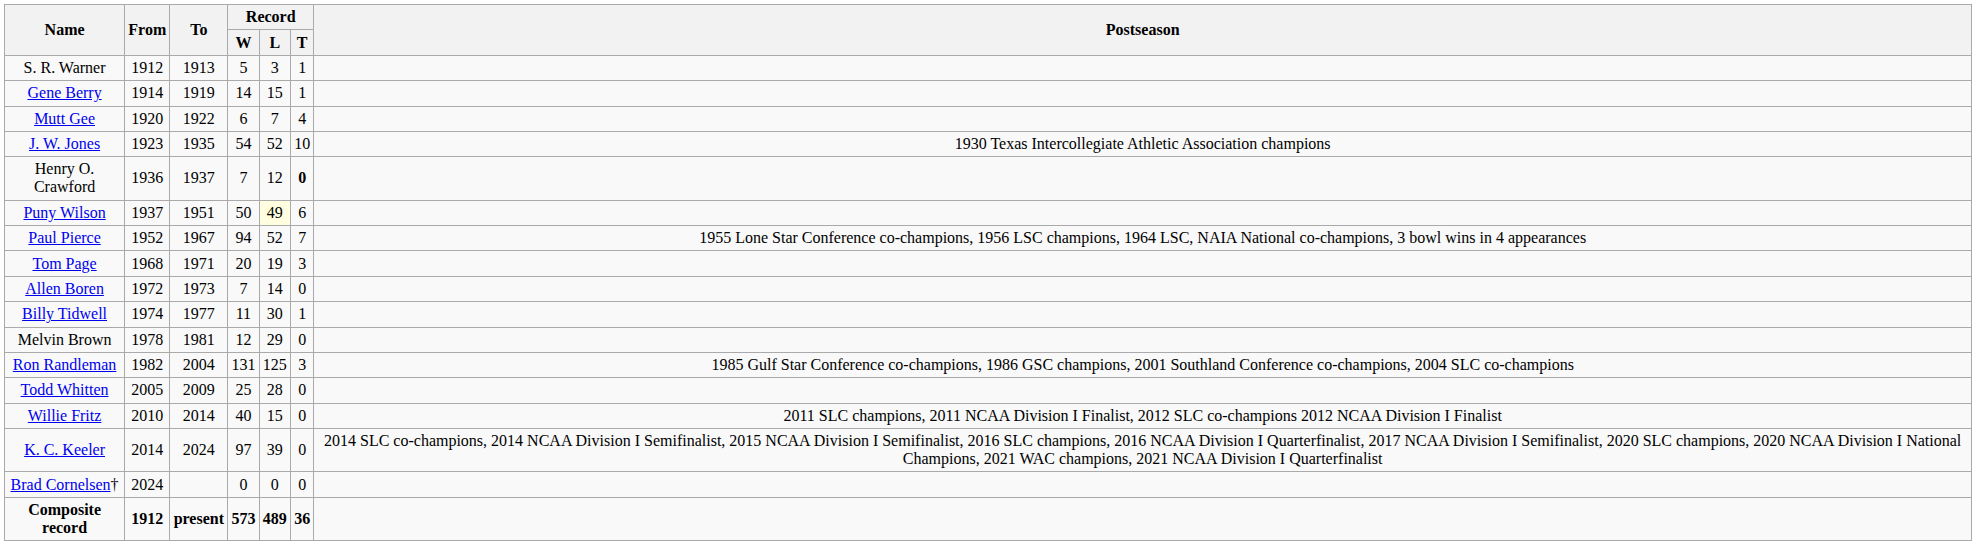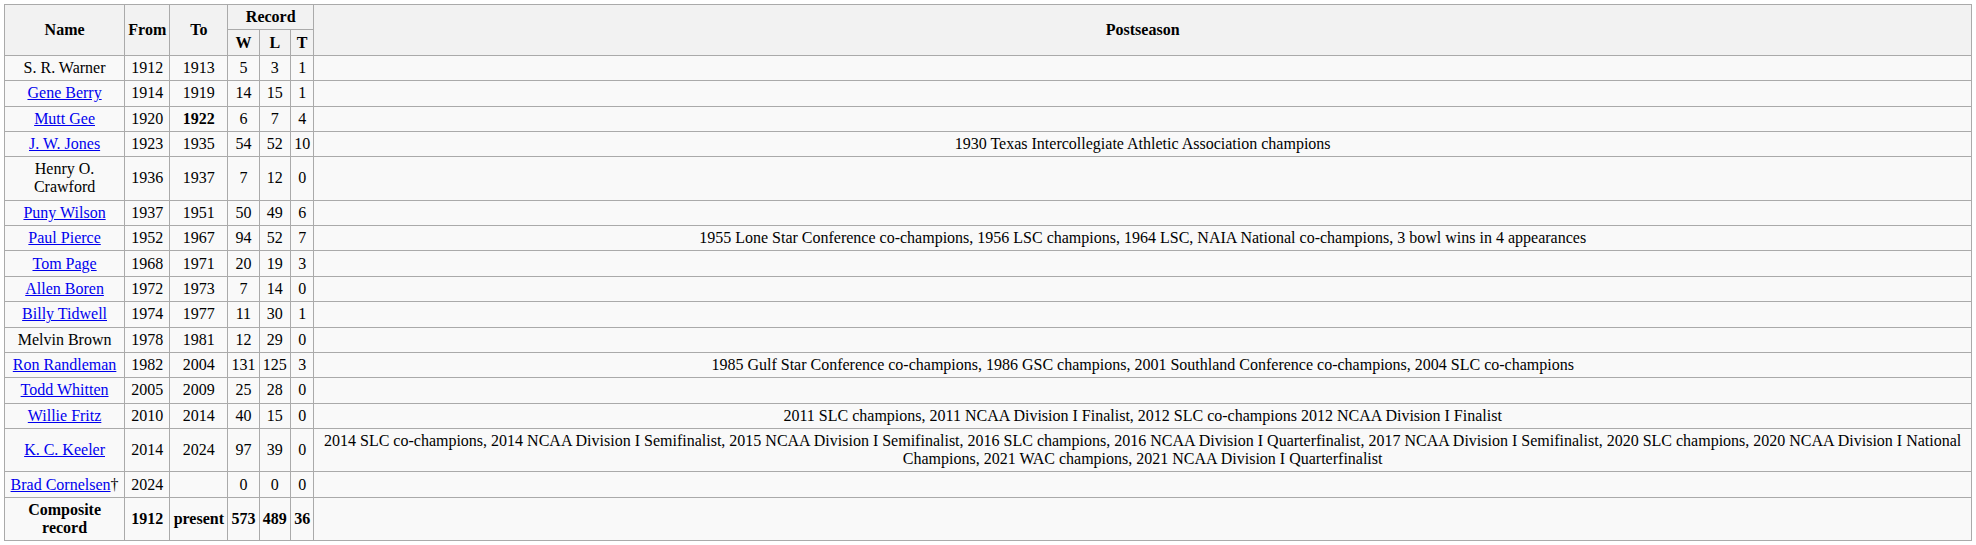(199, 118) normal -> (199, 118) bold
(302, 178) bold -> (302, 178) normal
(275, 212) lightyellow background -> (275, 212) no background
